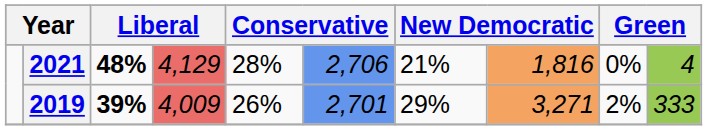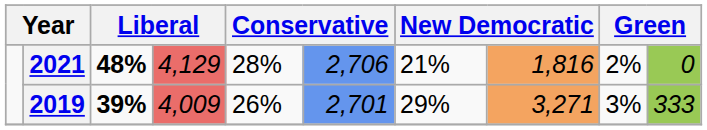(623, 65) 0% -> (623, 65) 2%
(688, 65) 4 -> (688, 65) 0
(623, 104) 2% -> (623, 104) 3%
